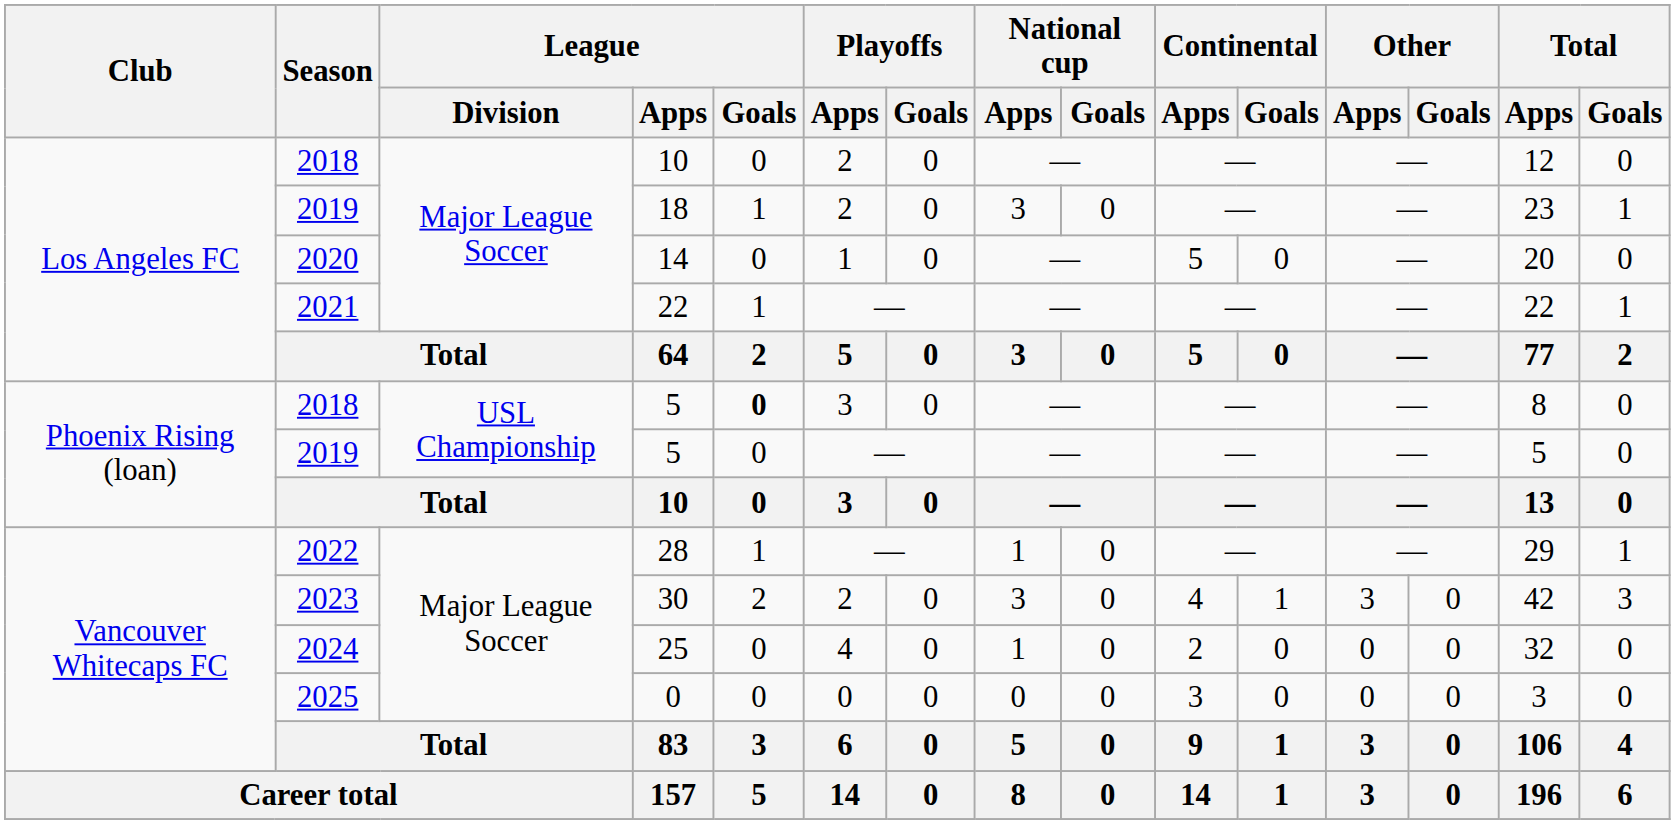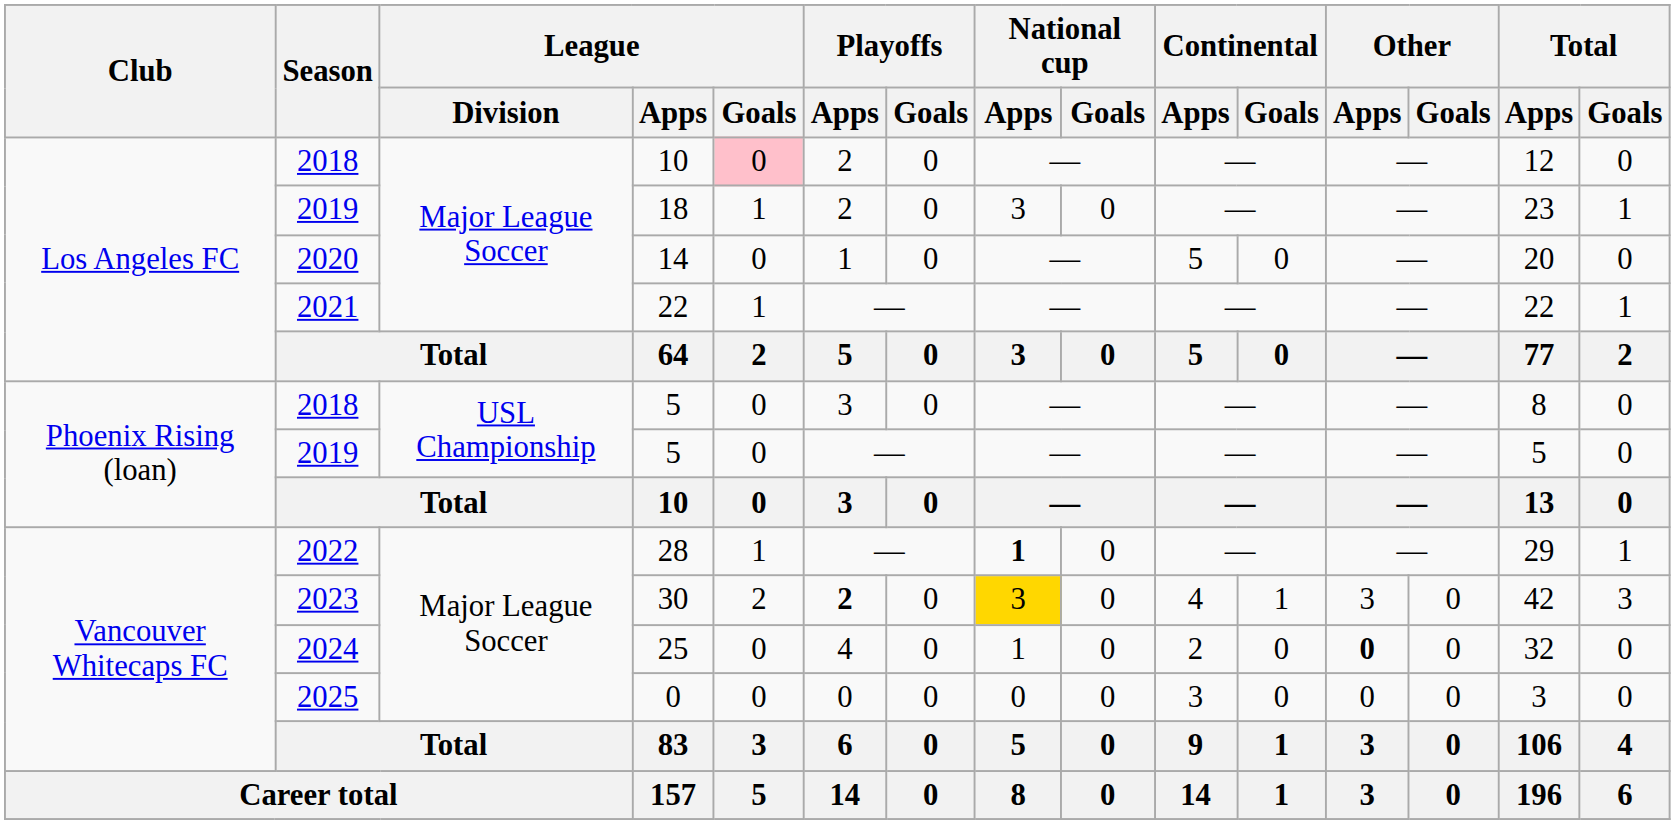(759, 160) no background -> (759, 160) pink background
(759, 404) bold -> (759, 404) normal
(1018, 550) normal -> (1018, 550) bold
(845, 599) normal -> (845, 599) bold
(1018, 599) no background -> (1018, 599) gold background
(1367, 648) normal -> (1367, 648) bold
